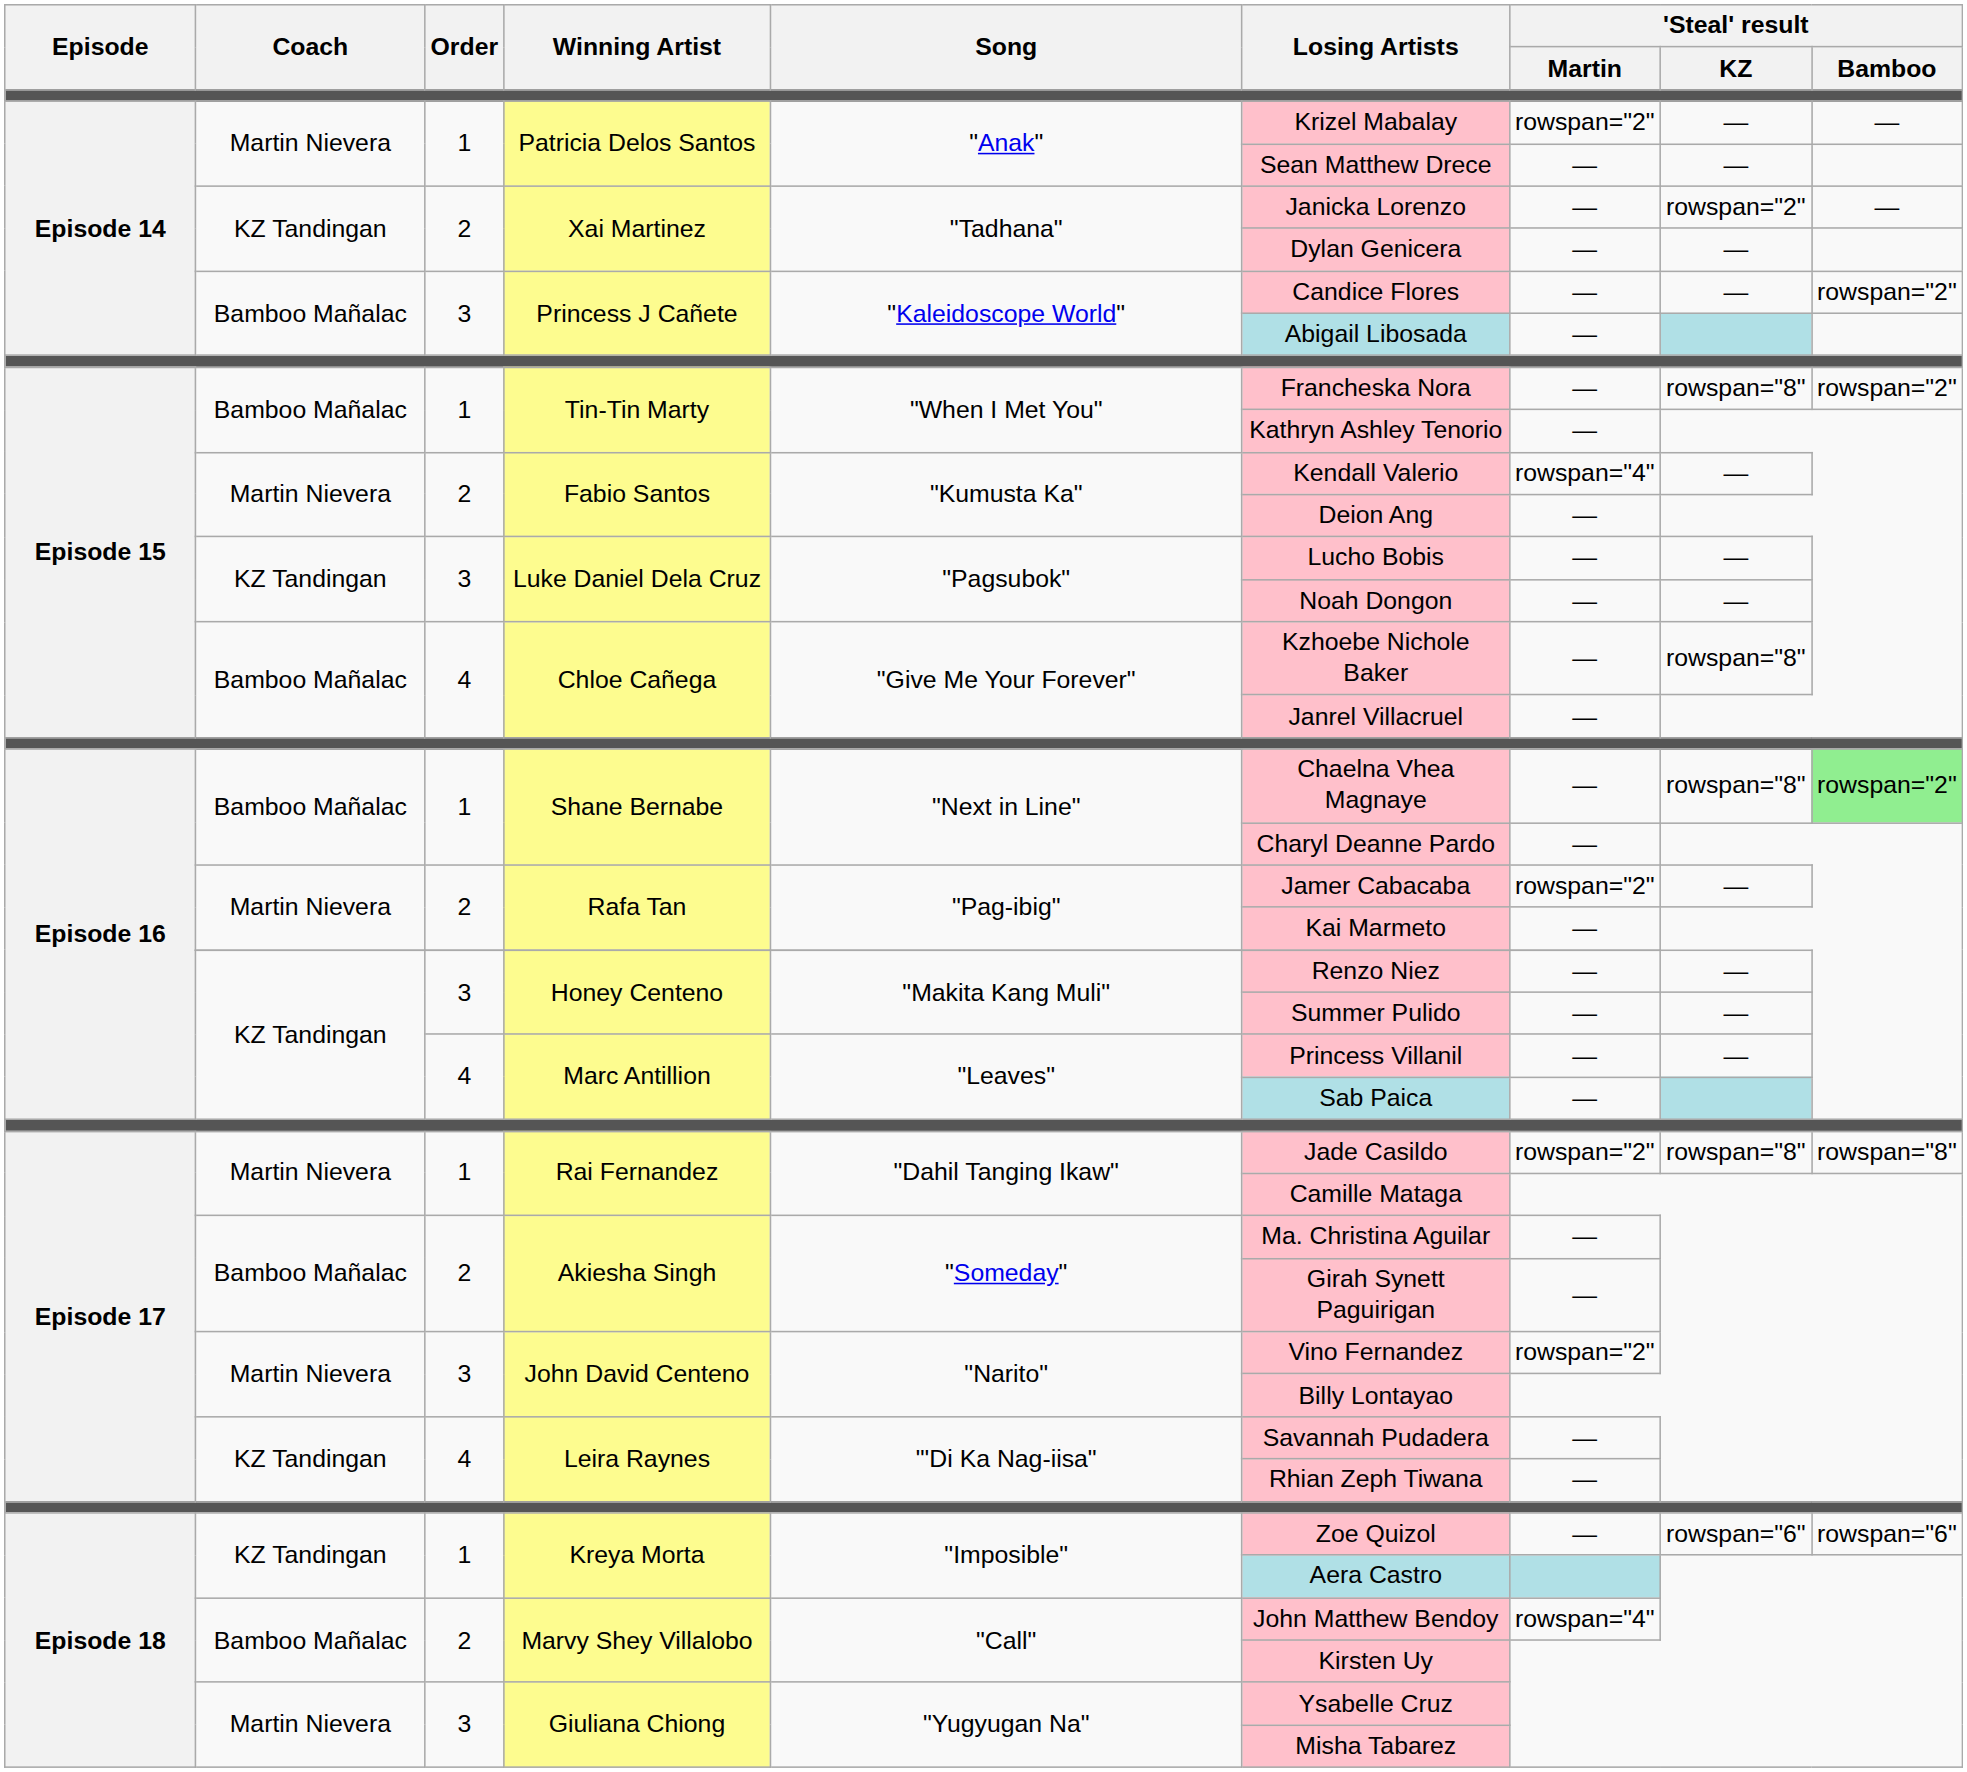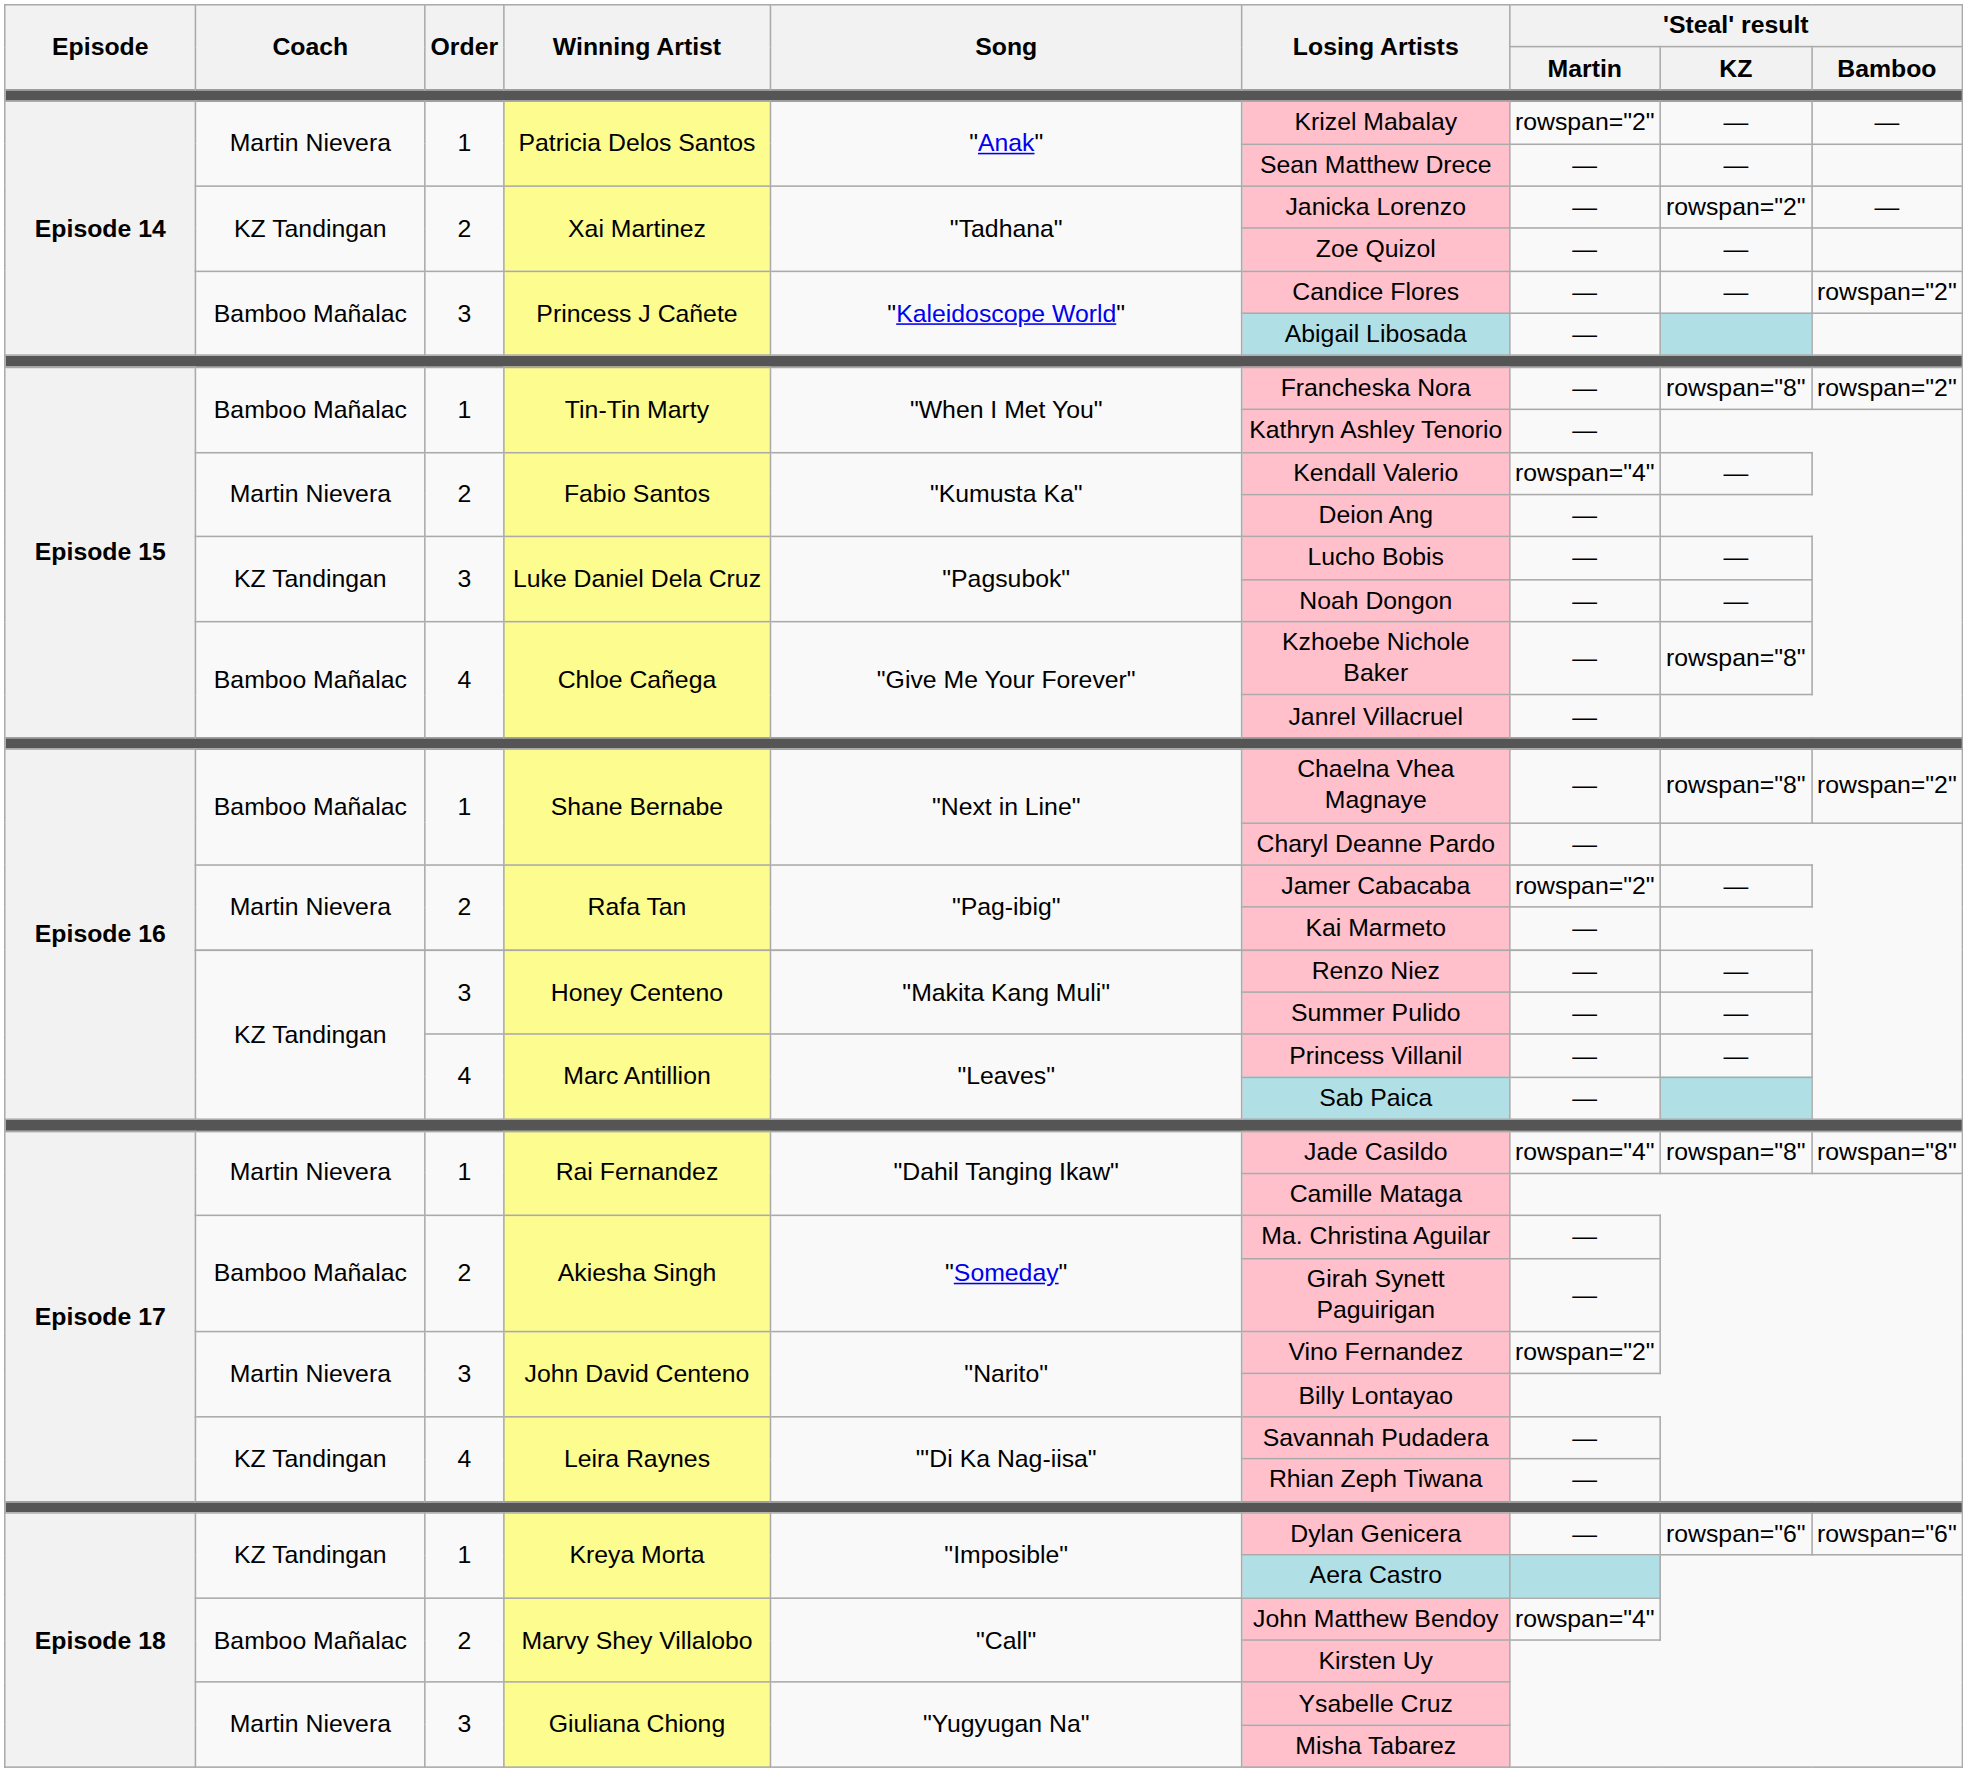(1376, 249) Dylan Genicera -> (1376, 249) Zoe Quizol
(1887, 785) lightgreen background -> (1887, 785) no background
(1585, 1151) rowspan="2" -> (1585, 1151) rowspan="4"
(1376, 1533) Zoe Quizol -> (1376, 1533) Dylan Genicera
